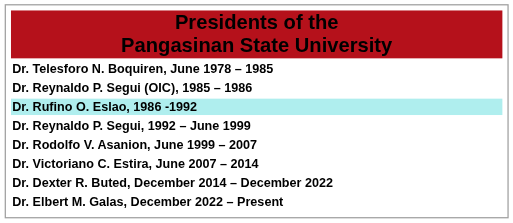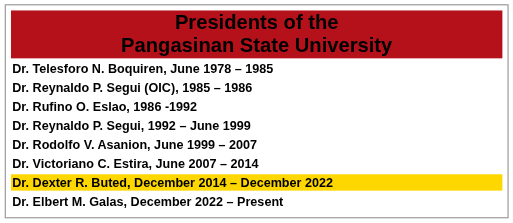(105, 107) paleturquoise background -> (105, 107) no background
(173, 182) no background -> (173, 182) gold background
